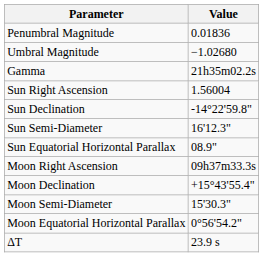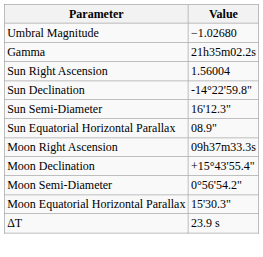- row: (61, 33)
(211, 204) 15'30.3" -> (216, 185) 0°56'54.2"
(216, 223) 0°56'54.2" -> (211, 204) 15'30.3"
